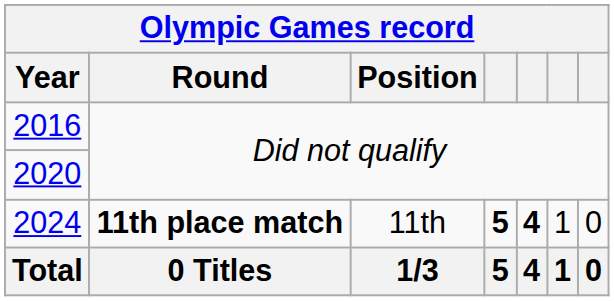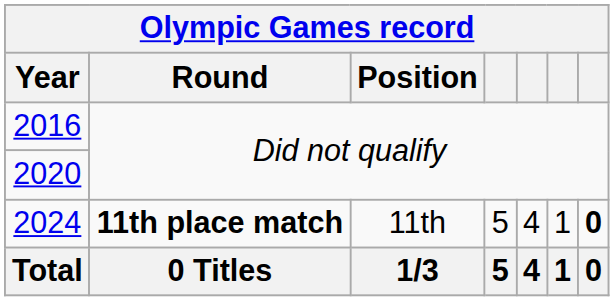(500, 222) bold -> (500, 222) normal
(531, 222) bold -> (531, 222) normal
(594, 222) normal -> (594, 222) bold
